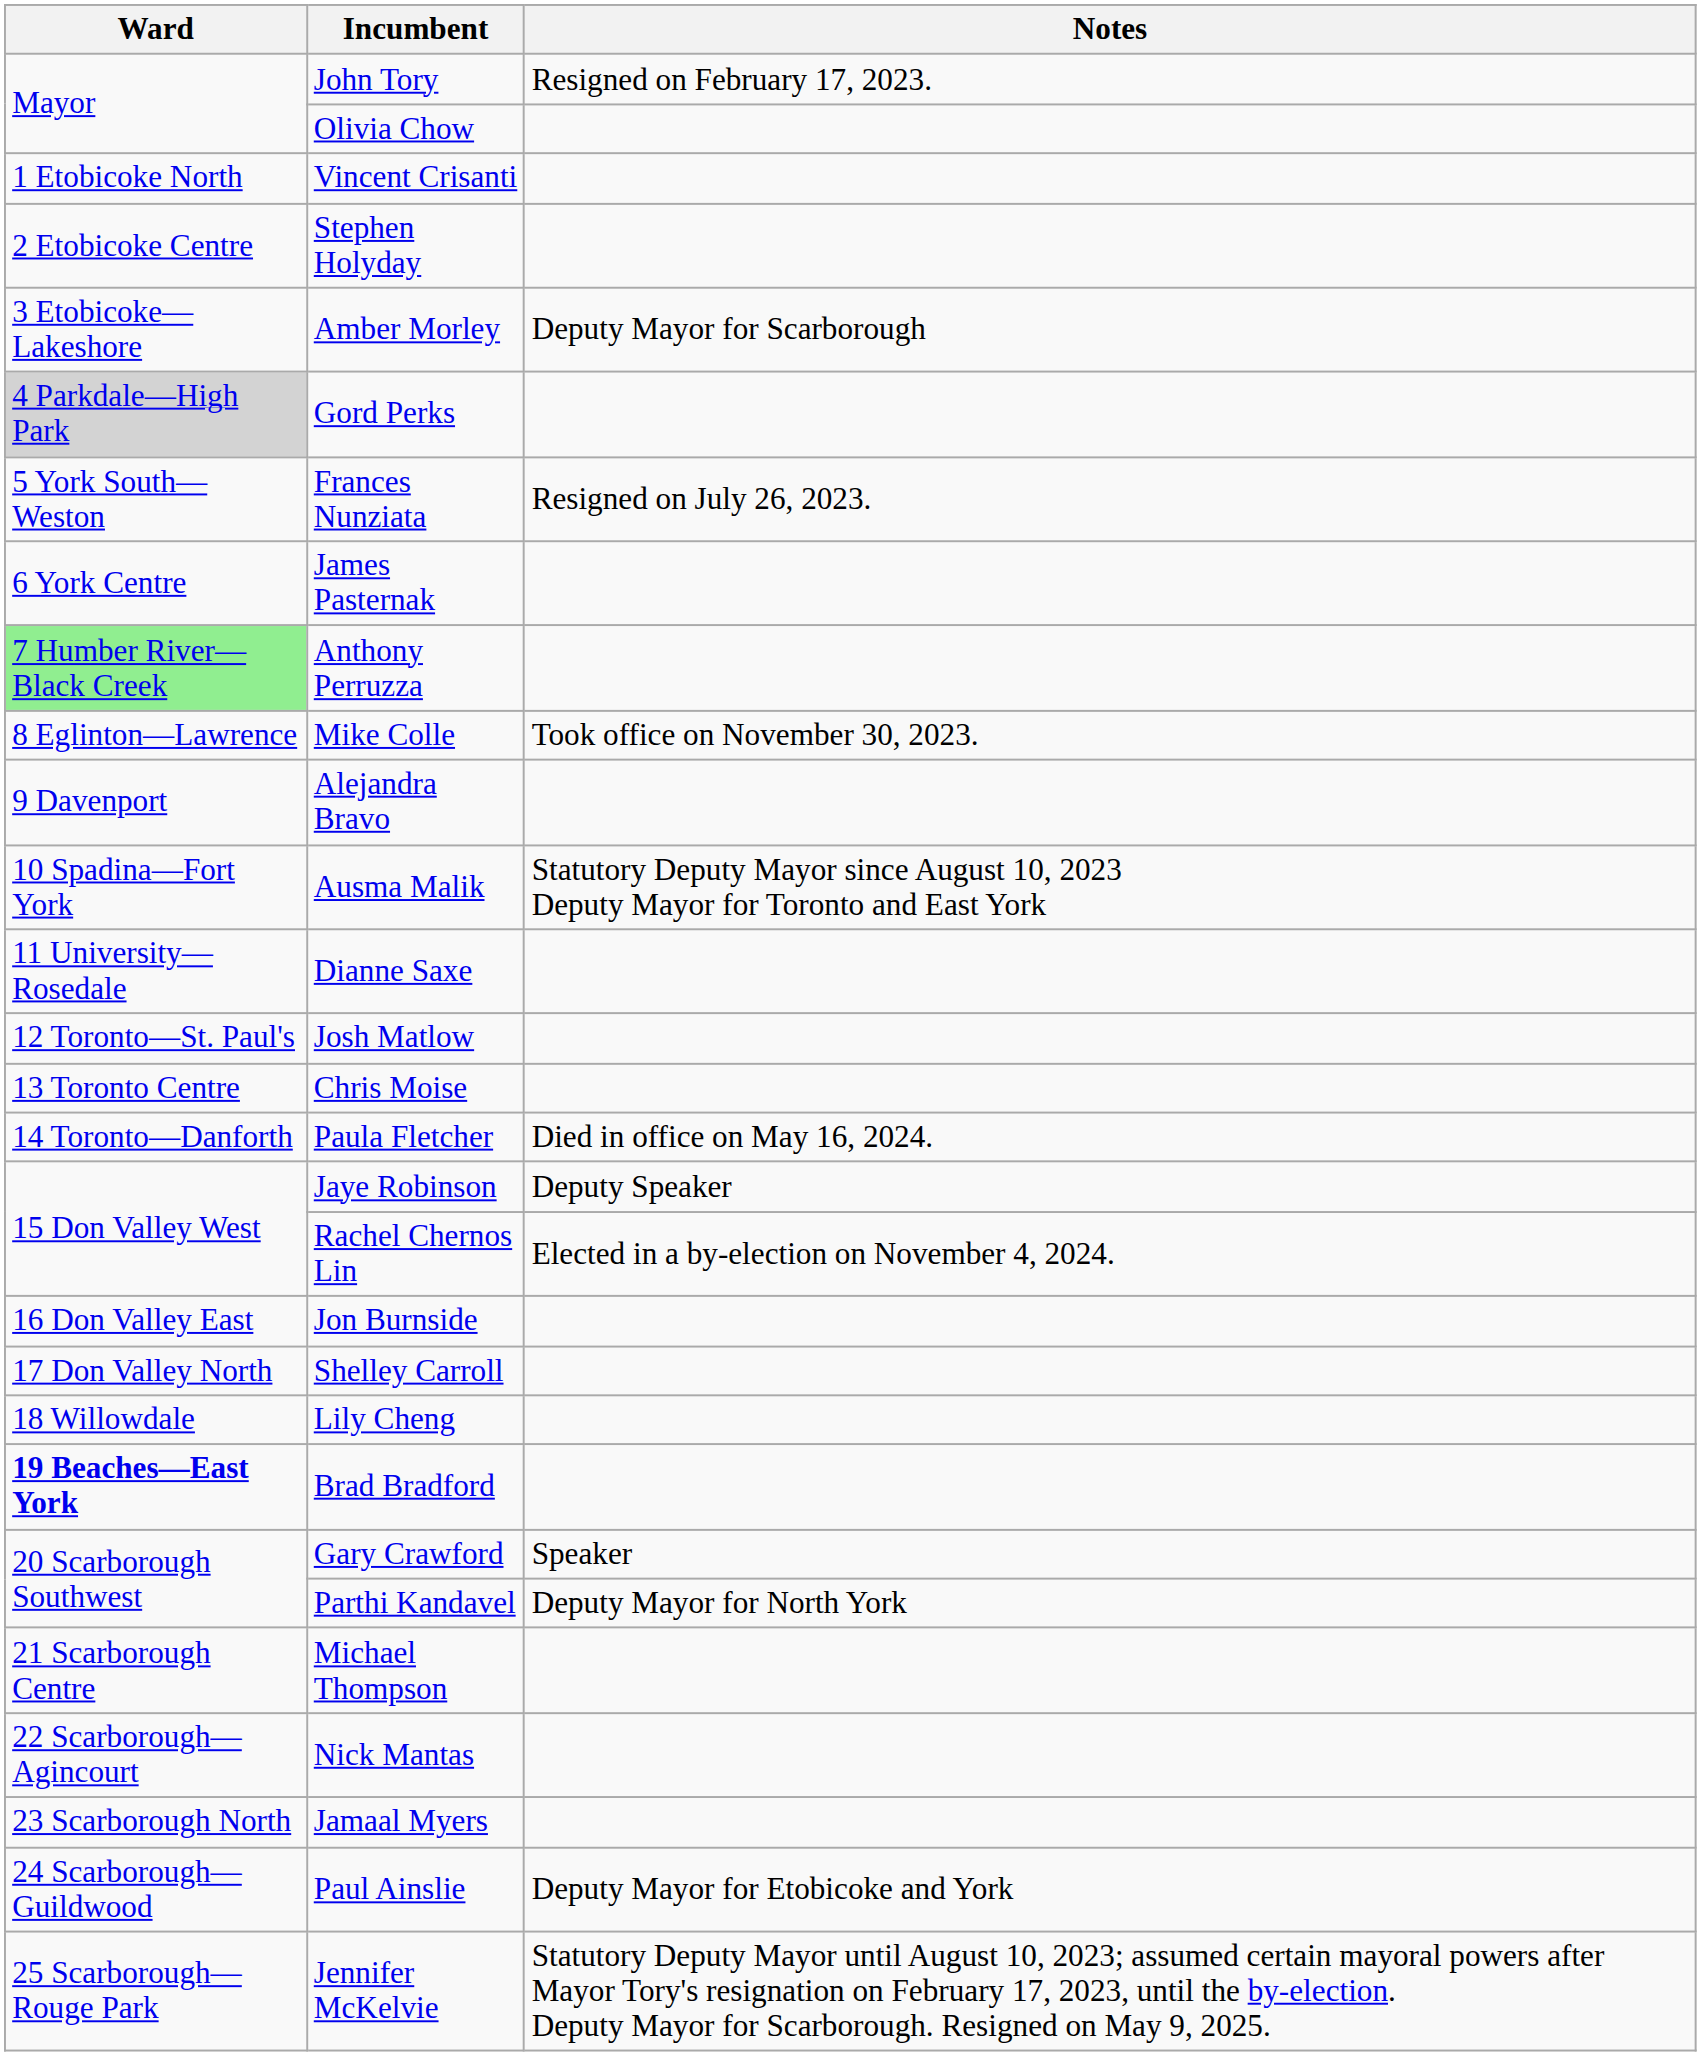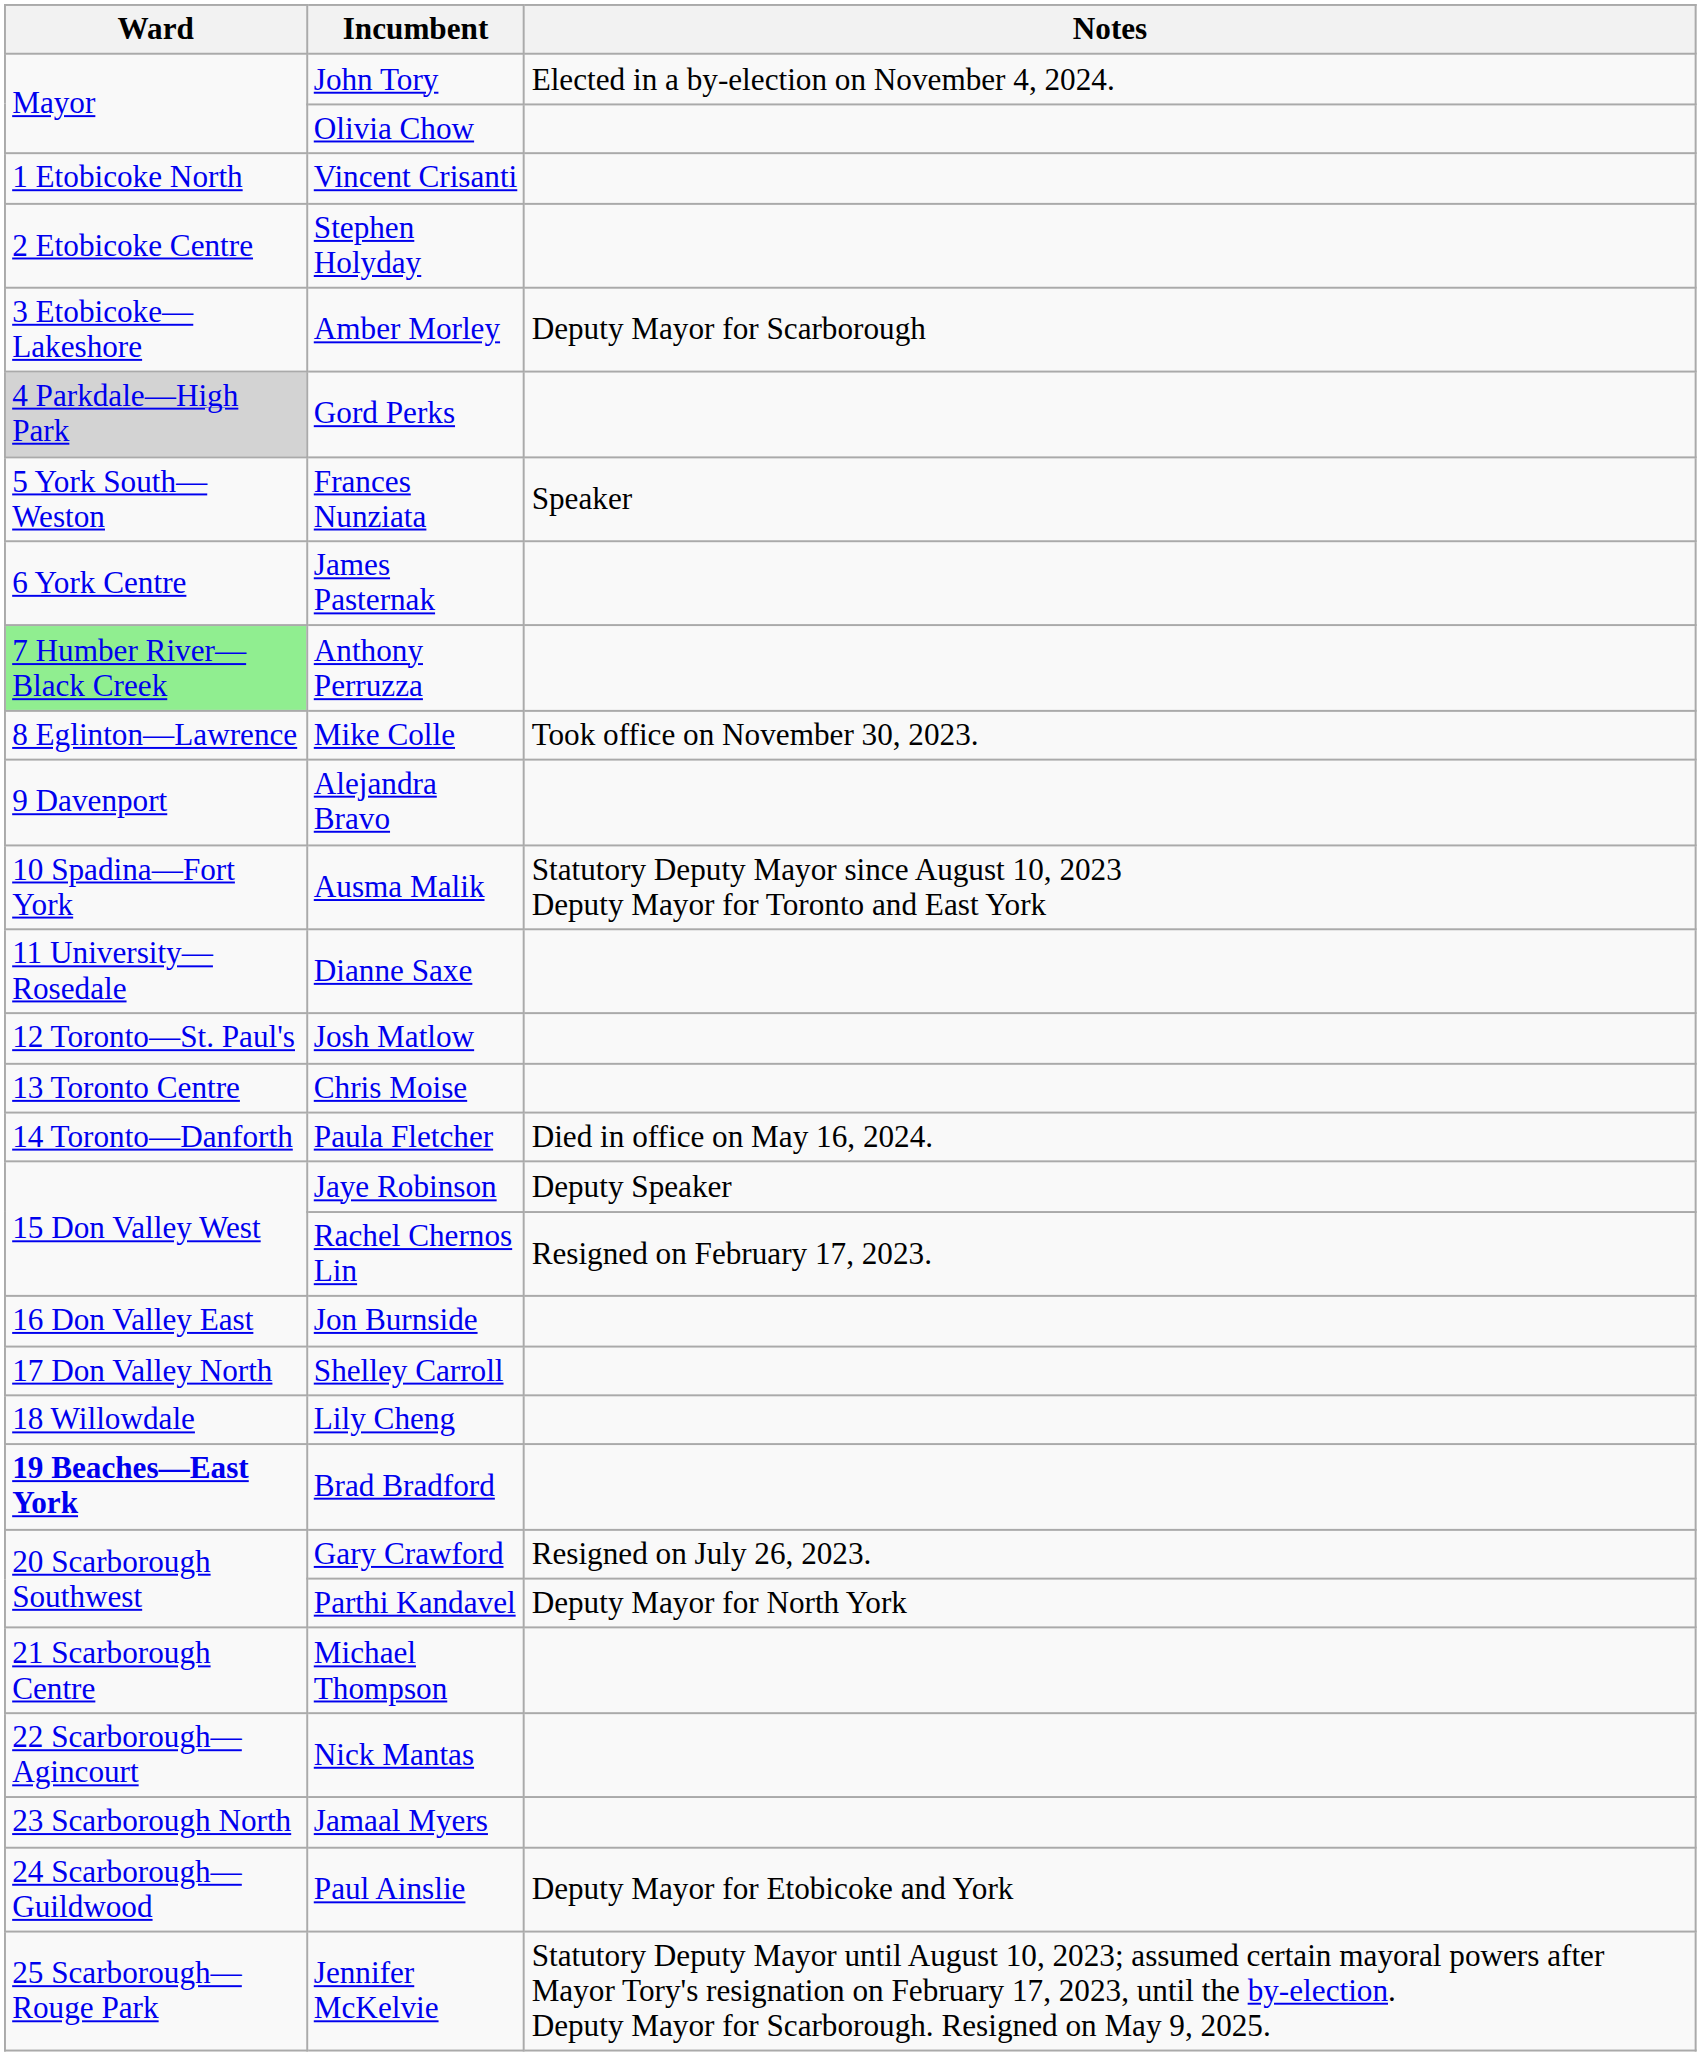(732, 78) Resigned on February 17, 2023. -> (823, 78) Elected in a by-election on November 4, 2024.
(701, 498) Resigned on July 26, 2023. -> (582, 498) Speaker
(823, 1253) Elected in a by-election on November 4, 2024. -> (732, 1253) Resigned on February 17, 2023.
(582, 1553) Speaker -> (701, 1553) Resigned on July 26, 2023.
